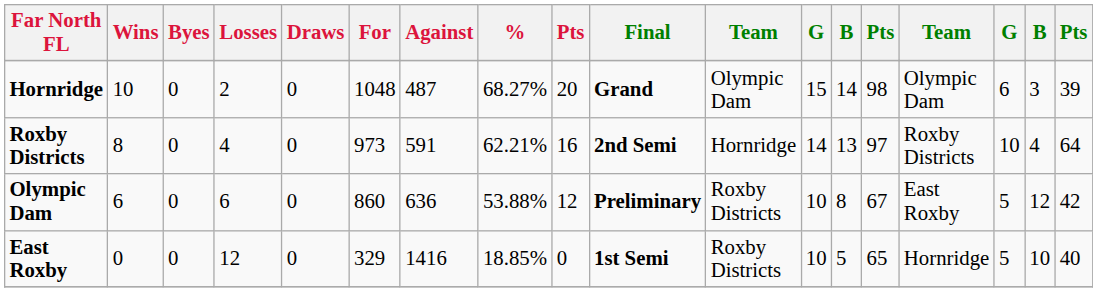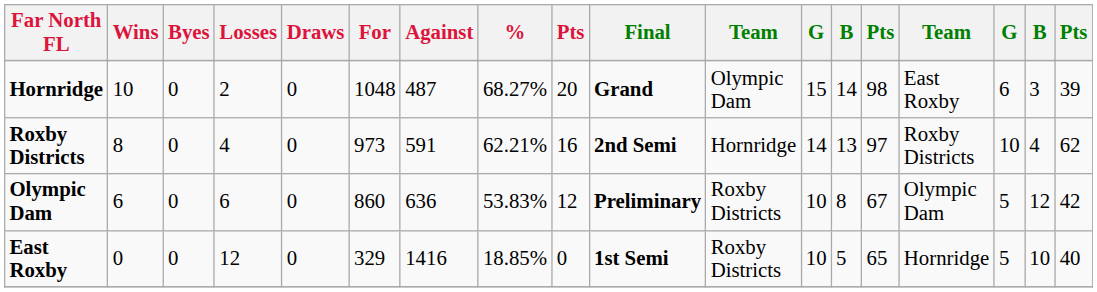(940, 89) Olympic Dam -> (932, 89) East Roxby
(1070, 145) 64 -> (1070, 145) 62
(515, 201) 53.88% -> (515, 201) 53.83%
(932, 201) East Roxby -> (940, 201) Olympic Dam
